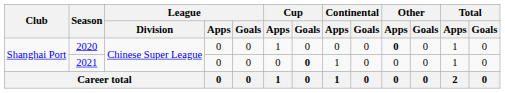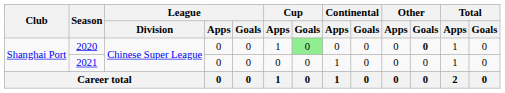(307, 46) no background -> (307, 46) lightgreen background
(396, 46) bold -> (396, 46) normal
(425, 46) normal -> (425, 46) bold
(307, 63) bold -> (307, 63) normal
